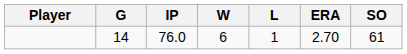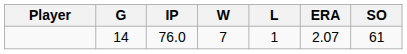(223, 37) 6 -> (223, 37) 7
(326, 37) 2.70 -> (326, 37) 2.07
